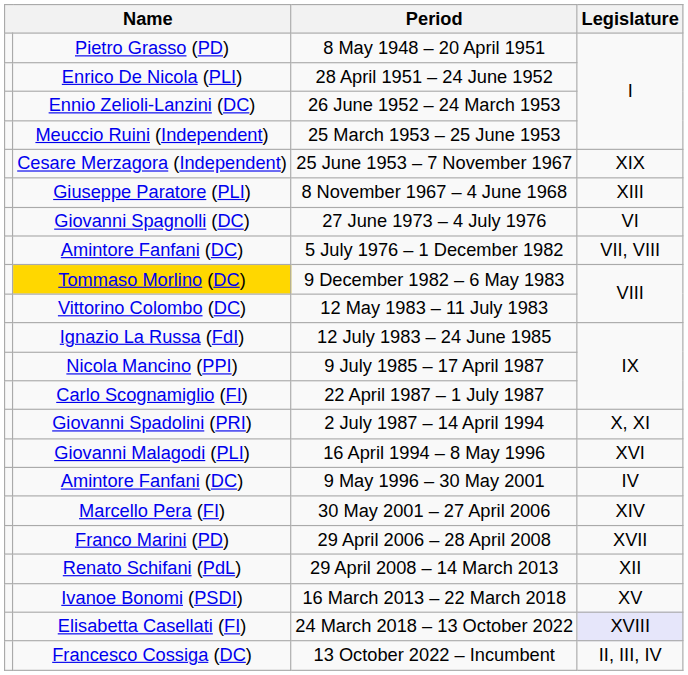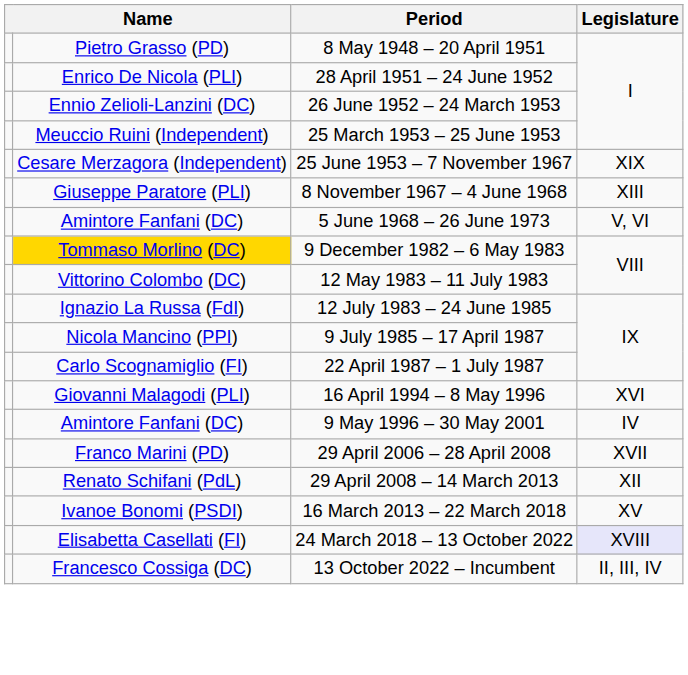+ row: (434, 221)
- row: (434, 221)
- row: (434, 250)
- row: (434, 423)
- row: (434, 510)
